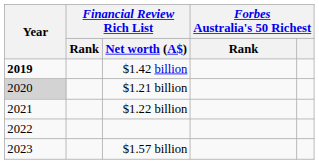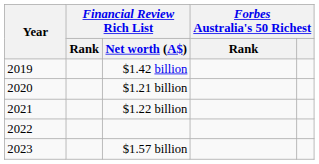(20, 68) bold -> (20, 68) normal
(20, 88) lightgrey background -> (20, 88) no background
